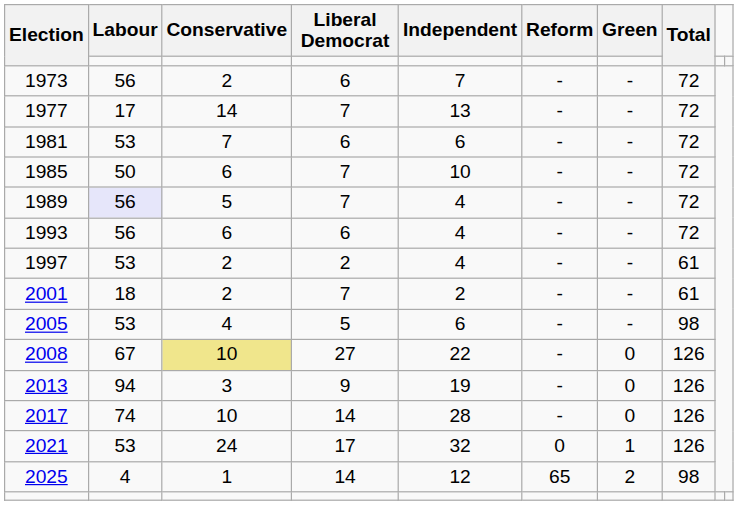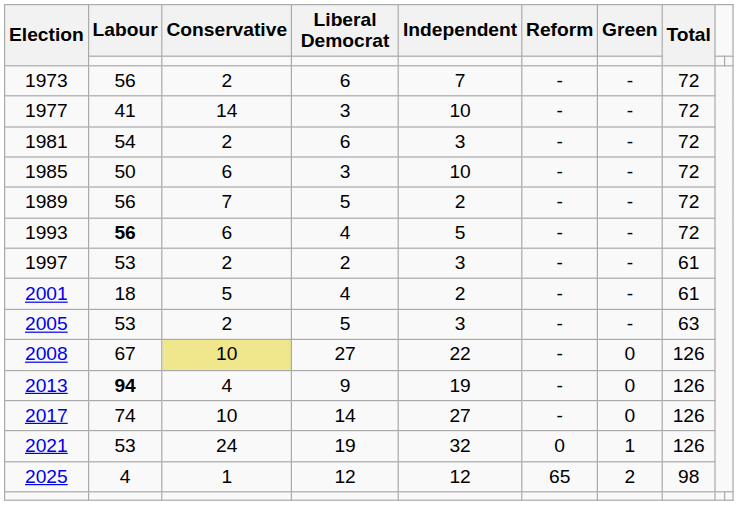(125, 111) 17 -> (125, 111) 41
(345, 111) 7 -> (345, 111) 3
(460, 111) 13 -> (460, 111) 10
(125, 141) 53 -> (125, 141) 54
(227, 141) 7 -> (227, 141) 2
(460, 141) 6 -> (460, 141) 3
(345, 171) 7 -> (345, 171) 3
(125, 202) lavender background -> (125, 202) no background
(227, 202) 5 -> (227, 202) 7
(345, 202) 7 -> (345, 202) 5
(460, 202) 4 -> (460, 202) 2
(125, 232) normal -> (125, 232) bold
(345, 232) 6 -> (345, 232) 4
(460, 232) 4 -> (460, 232) 5
(460, 263) 4 -> (460, 263) 3
(227, 293) 2 -> (227, 293) 5
(345, 293) 7 -> (345, 293) 4
(227, 324) 4 -> (227, 324) 2
(460, 324) 6 -> (460, 324) 3
(689, 324) 98 -> (689, 324) 63
(125, 385) normal -> (125, 385) bold
(227, 385) 3 -> (227, 385) 4
(460, 415) 28 -> (460, 415) 27
(345, 446) 17 -> (345, 446) 19
(345, 476) 14 -> (345, 476) 12
